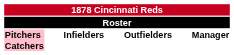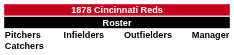(24, 40) pink background -> (24, 40) no background
